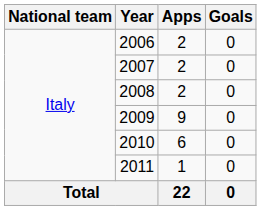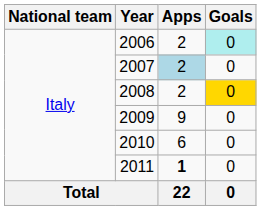(231, 42) no background -> (231, 42) paleturquoise background
(182, 67) no background -> (182, 67) lightblue background
(231, 92) no background -> (231, 92) gold background
(182, 167) normal -> (182, 167) bold
